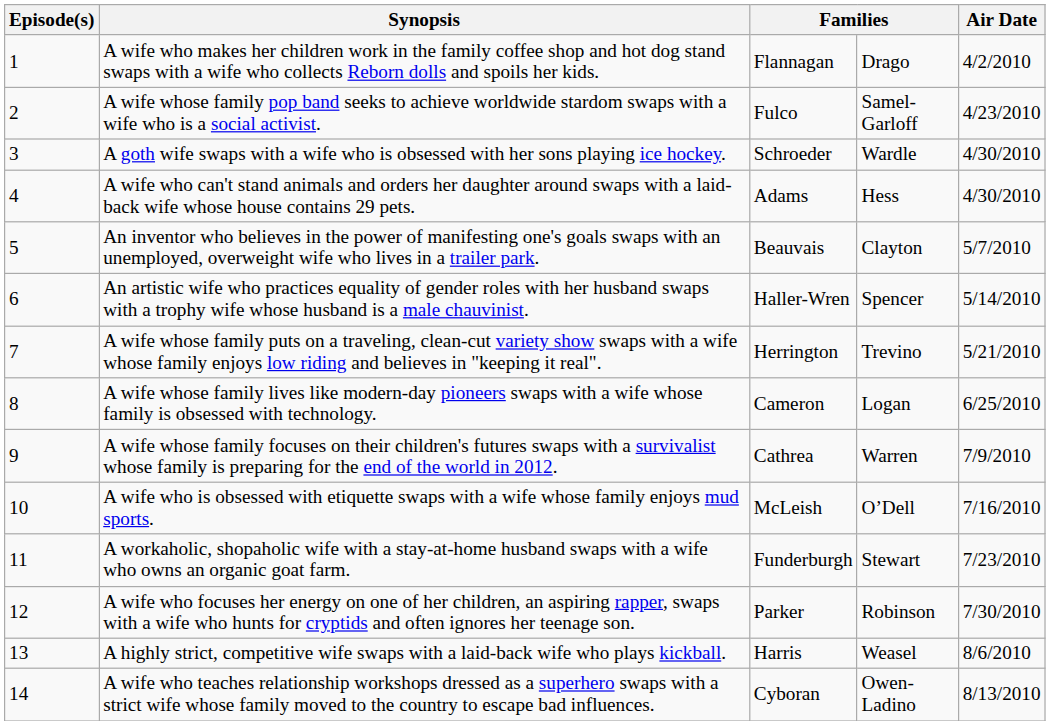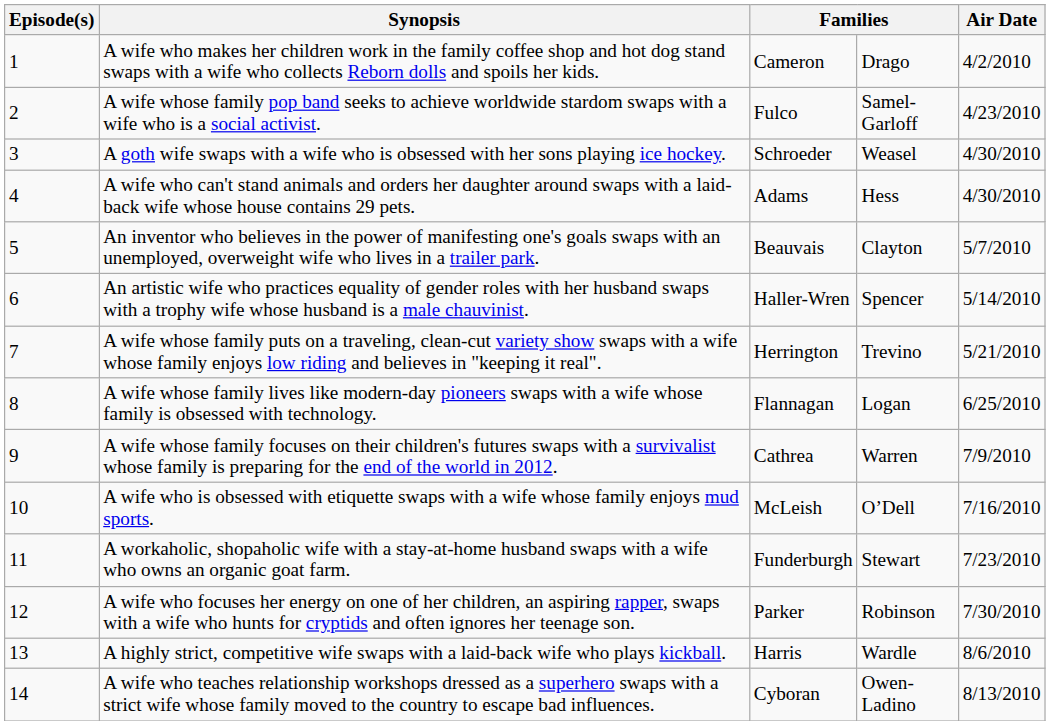(794, 60) Flannagan -> (789, 60) Cameron
(889, 154) Wardle -> (889, 154) Weasel
(789, 403) Cameron -> (794, 403) Flannagan
(889, 653) Weasel -> (889, 653) Wardle
